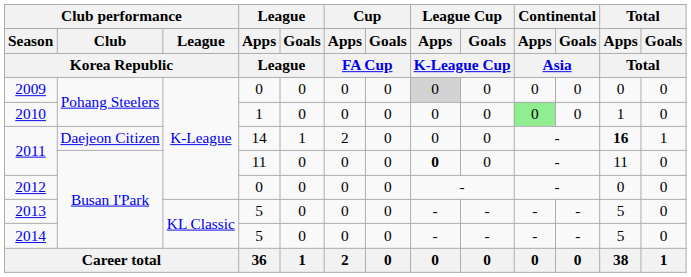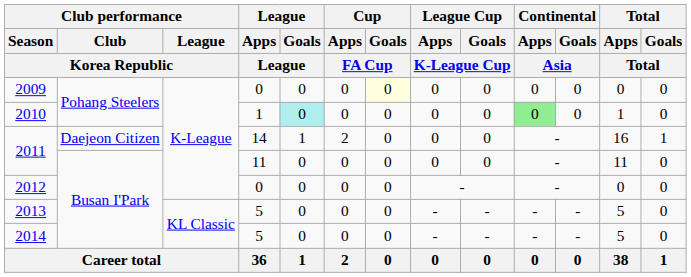(388, 89) no background -> (388, 89) lightyellow background
(435, 89) lightgrey background -> (435, 89) no background
(302, 114) no background -> (302, 114) paleturquoise background
(621, 138) bold -> (621, 138) normal
(435, 162) bold -> (435, 162) normal
